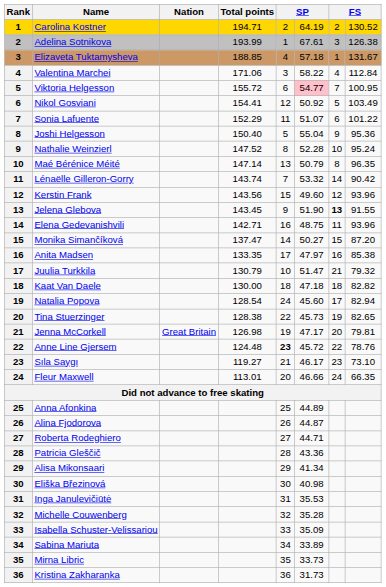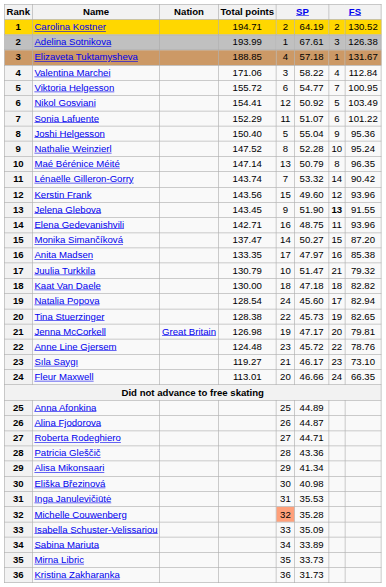(312, 88) pink background -> (312, 88) no background
(285, 347) bold -> (285, 347) normal
(285, 514) no background -> (285, 514) lightsalmon background
